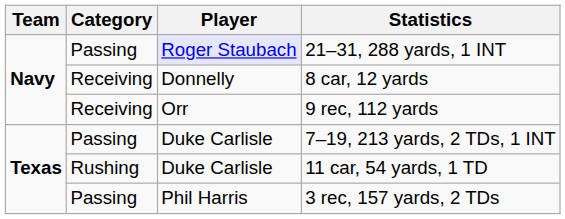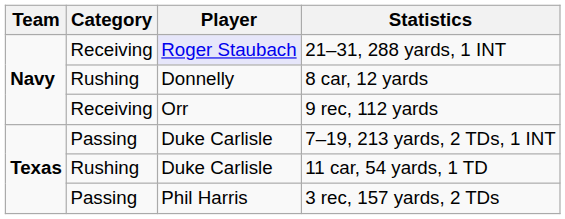(104, 49) Passing -> (112, 49) Receiving
(112, 79) Receiving -> (105, 79) Rushing
